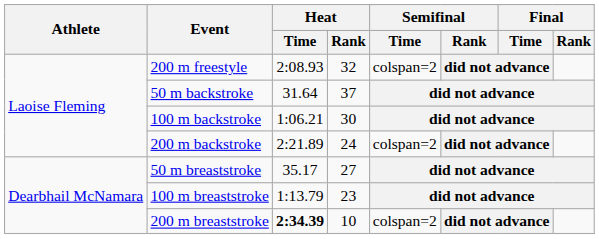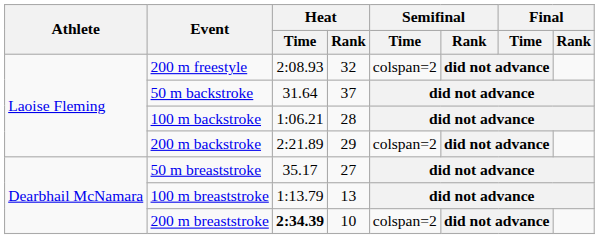(348, 118) 30 -> (348, 118) 28
(348, 144) 24 -> (348, 144) 29
(348, 195) 23 -> (348, 195) 13
